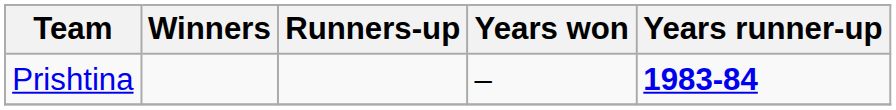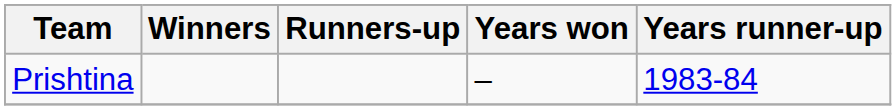(701, 78) bold -> (701, 78) normal
